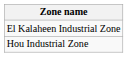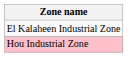(48, 44) no background -> (48, 44) pink background
